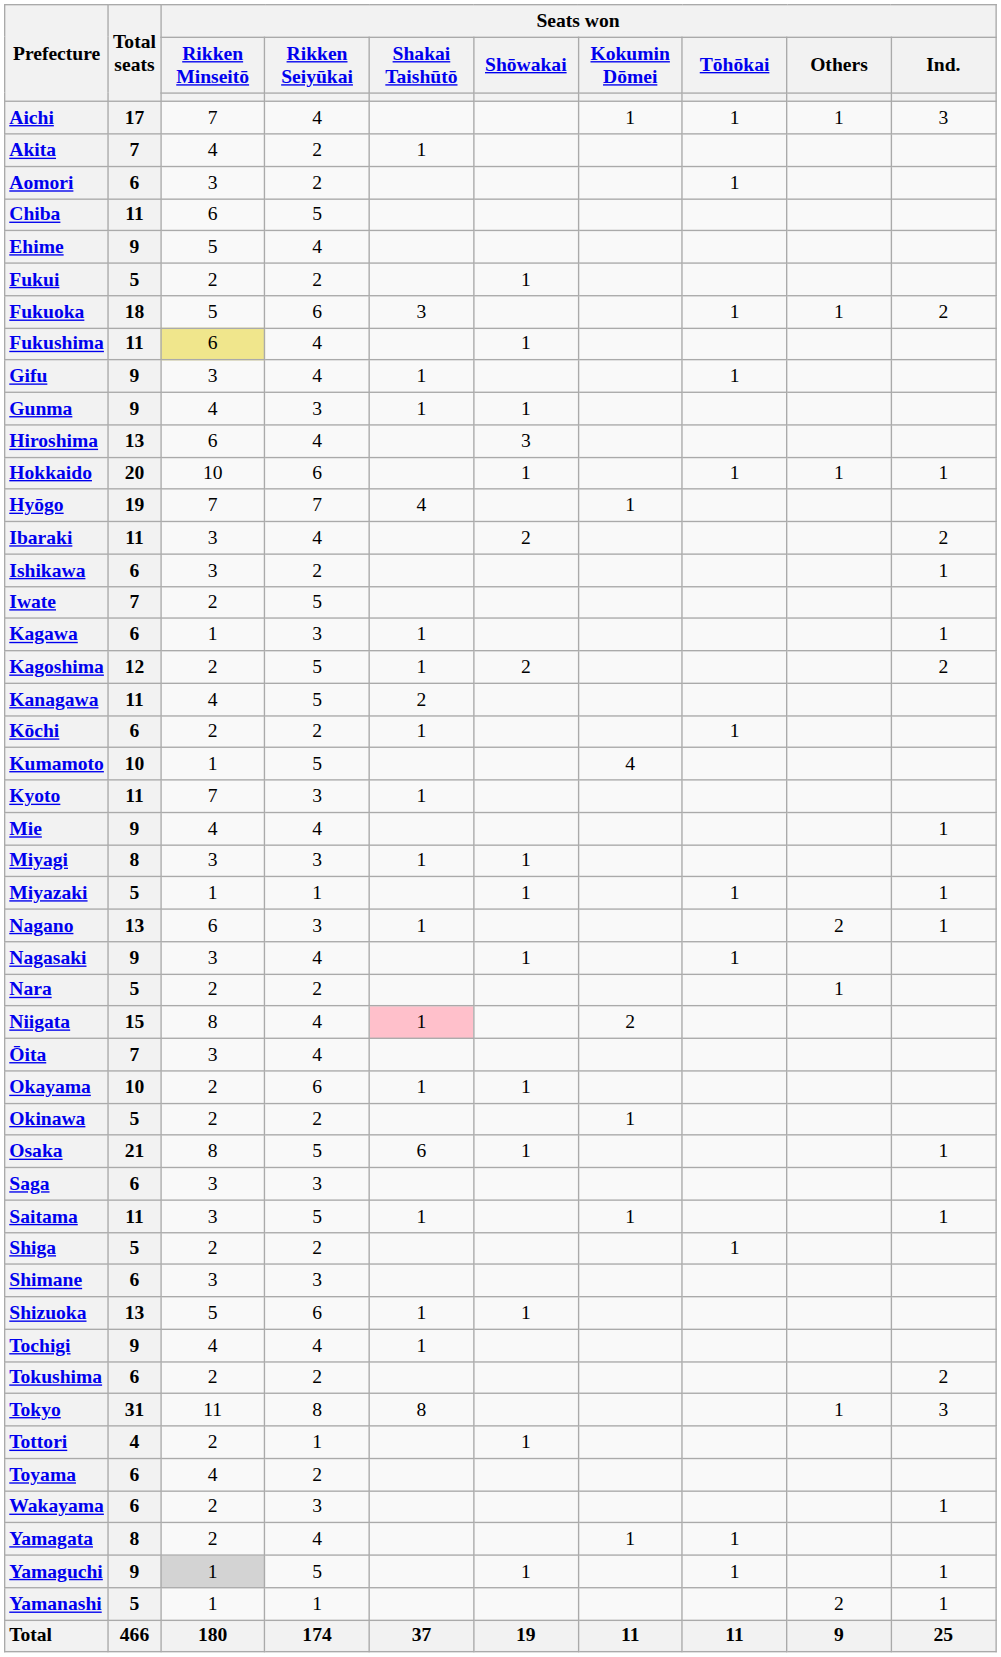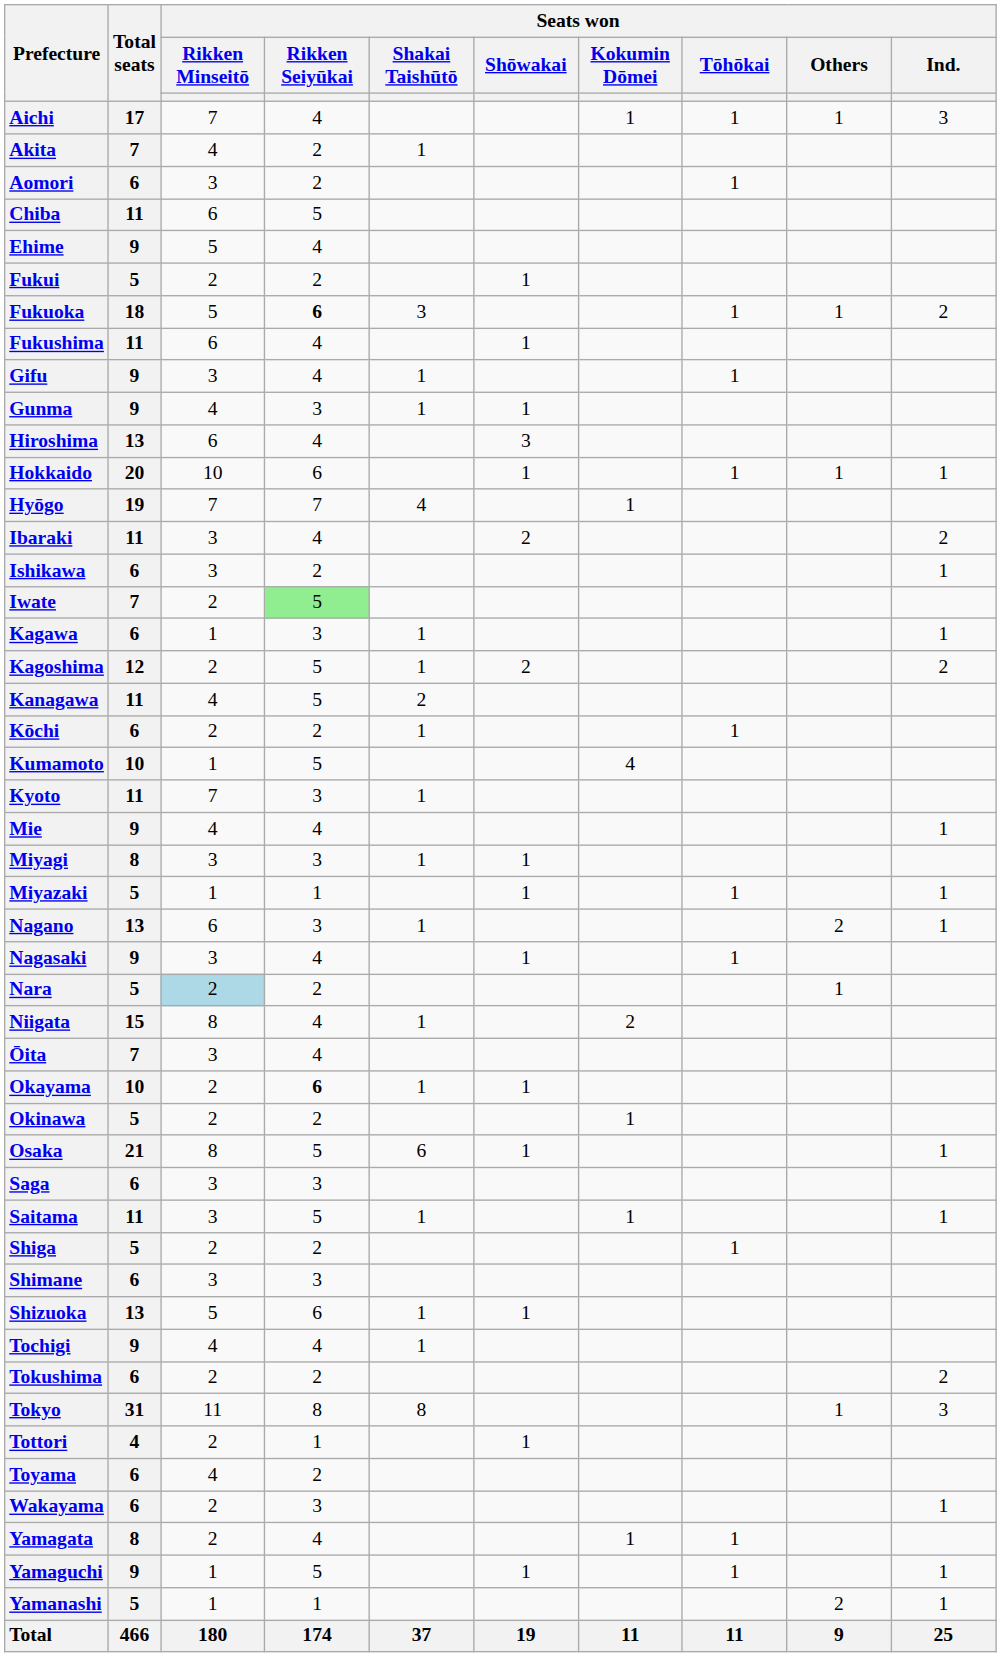(317, 311) normal -> (317, 311) bold
(213, 344) khaki background -> (213, 344) no background
(317, 602) no background -> (317, 602) lightgreen background
(213, 990) no background -> (213, 990) lightblue background
(421, 1022) pink background -> (421, 1022) no background
(317, 1086) normal -> (317, 1086) bold
(213, 1571) lightgrey background -> (213, 1571) no background
